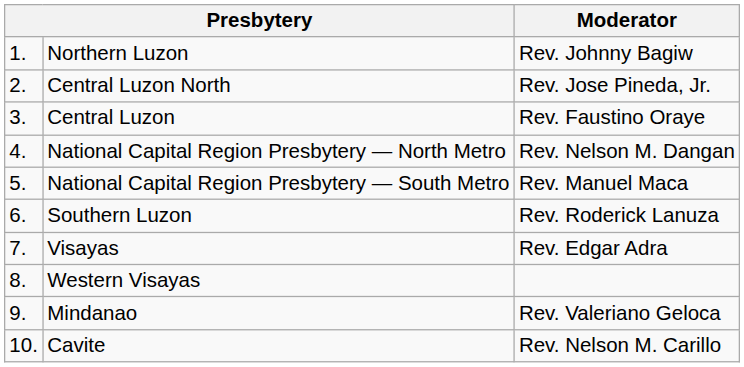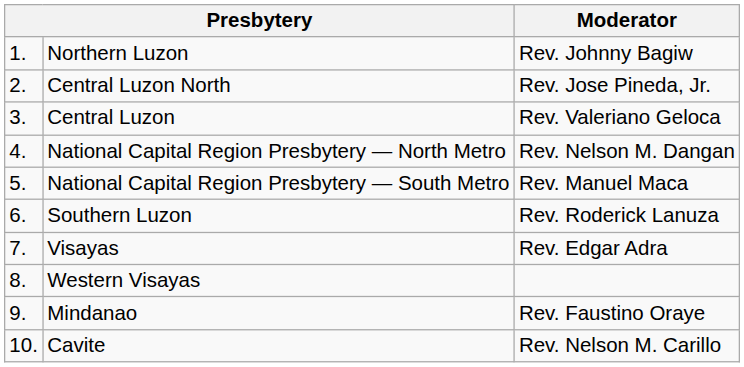(612, 118) Rev. Faustino Oraye -> (620, 118) Rev. Valeriano Geloca
(620, 313) Rev. Valeriano Geloca -> (612, 313) Rev. Faustino Oraye
